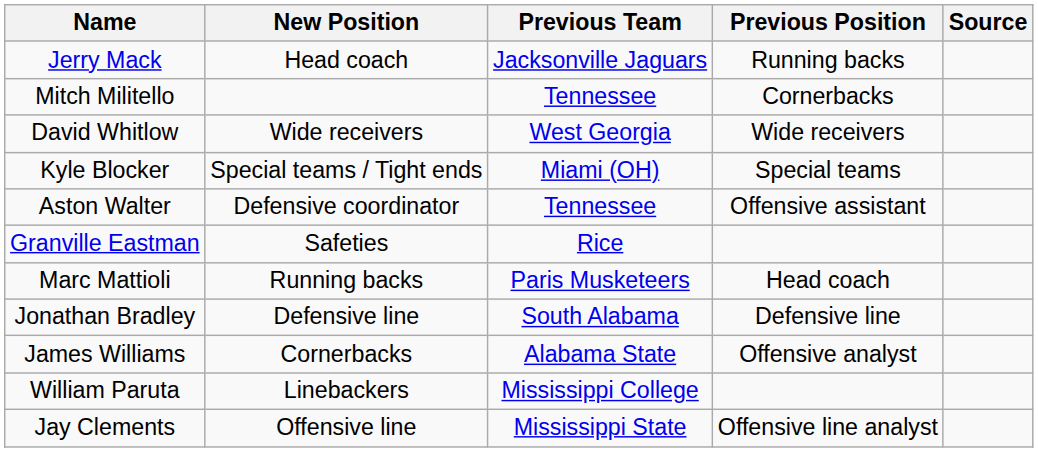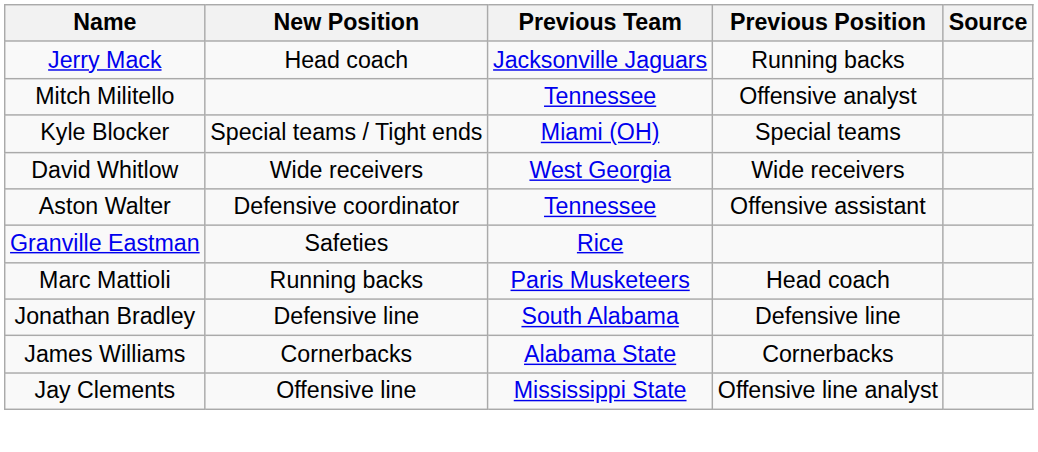(828, 96) Cornerbacks -> (828, 96) Offensive analyst
rows swapped: (105, 170) <-> (105, 133)
(828, 354) Offensive analyst -> (828, 354) Cornerbacks
- row: (105, 390)
